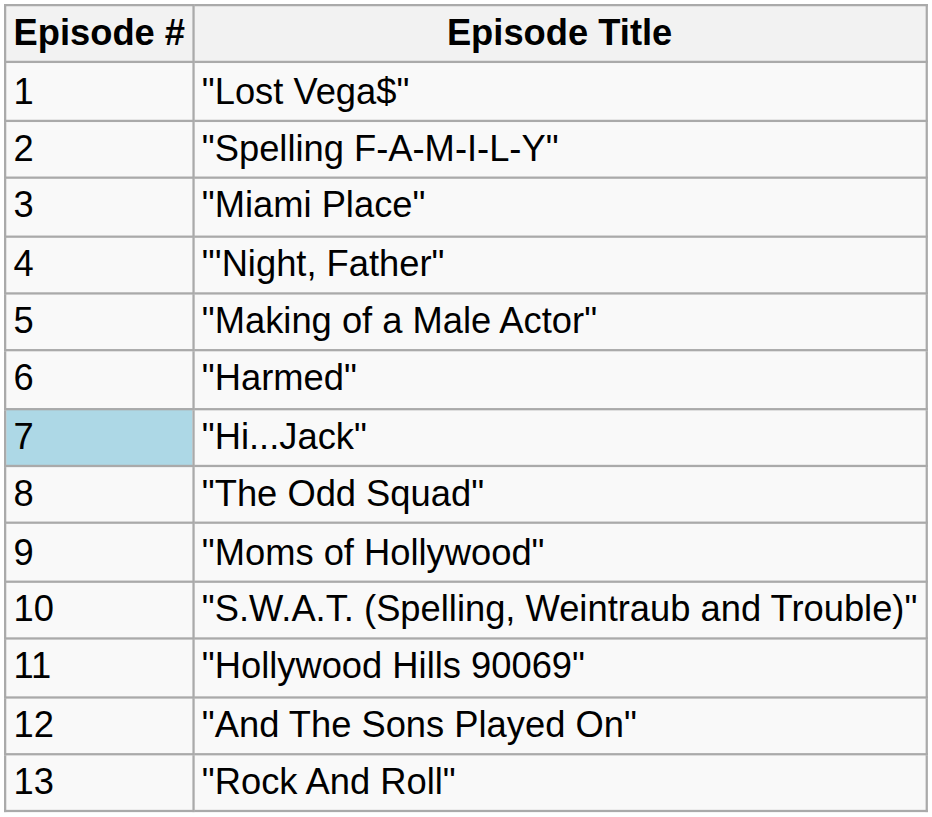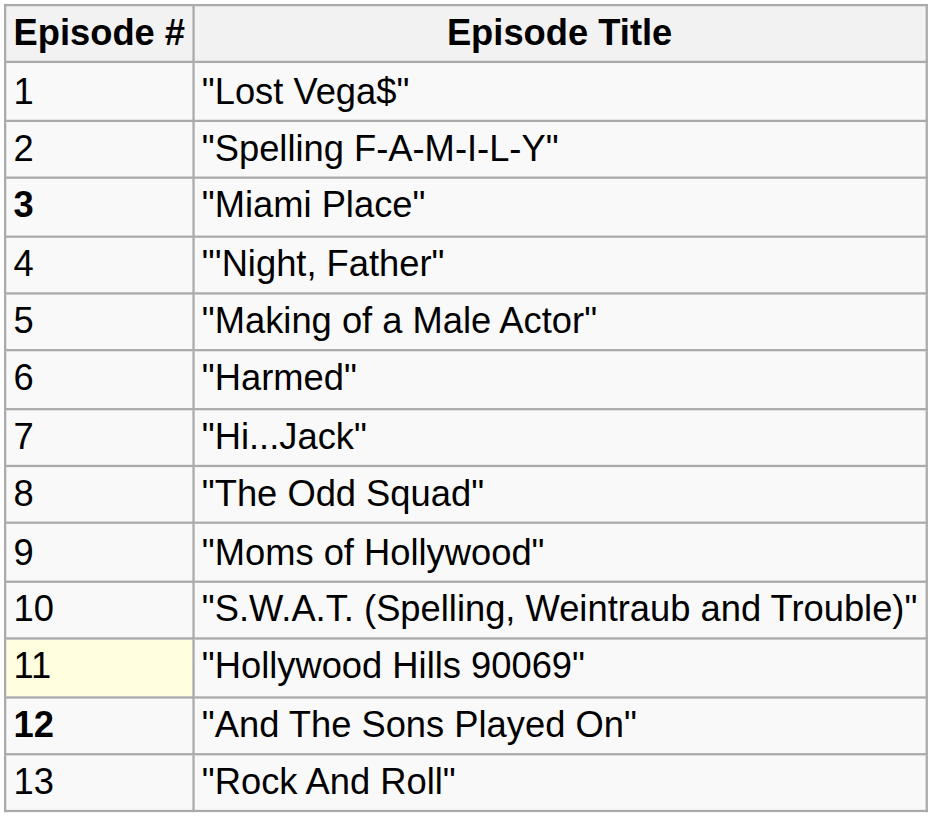(24, 206) normal -> (24, 206) bold
(24, 436) lightblue background -> (24, 436) no background
(32, 666) no background -> (32, 666) lightyellow background
(34, 724) normal -> (34, 724) bold
